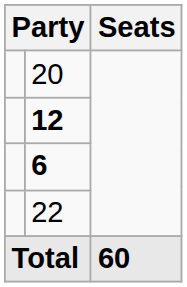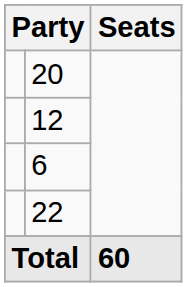(47, 119) bold -> (47, 119) normal
(39, 166) bold -> (39, 166) normal
